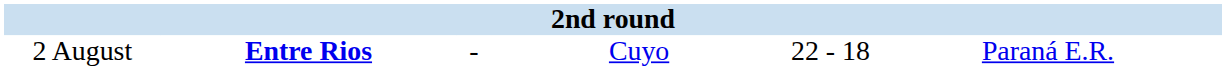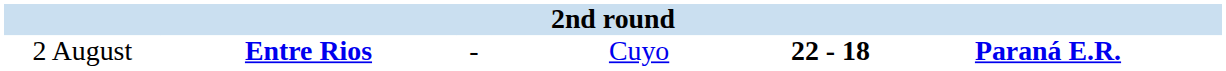(830, 50) normal -> (830, 50) bold
(1048, 50) normal -> (1048, 50) bold
